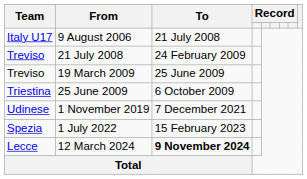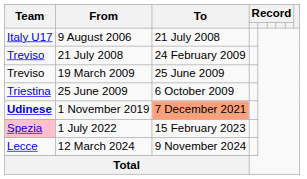(28, 110) normal -> (29, 110) bold
(200, 110) no background -> (200, 110) lightsalmon background
(25, 128) no background -> (25, 128) pink background
(202, 146) bold -> (200, 146) normal
